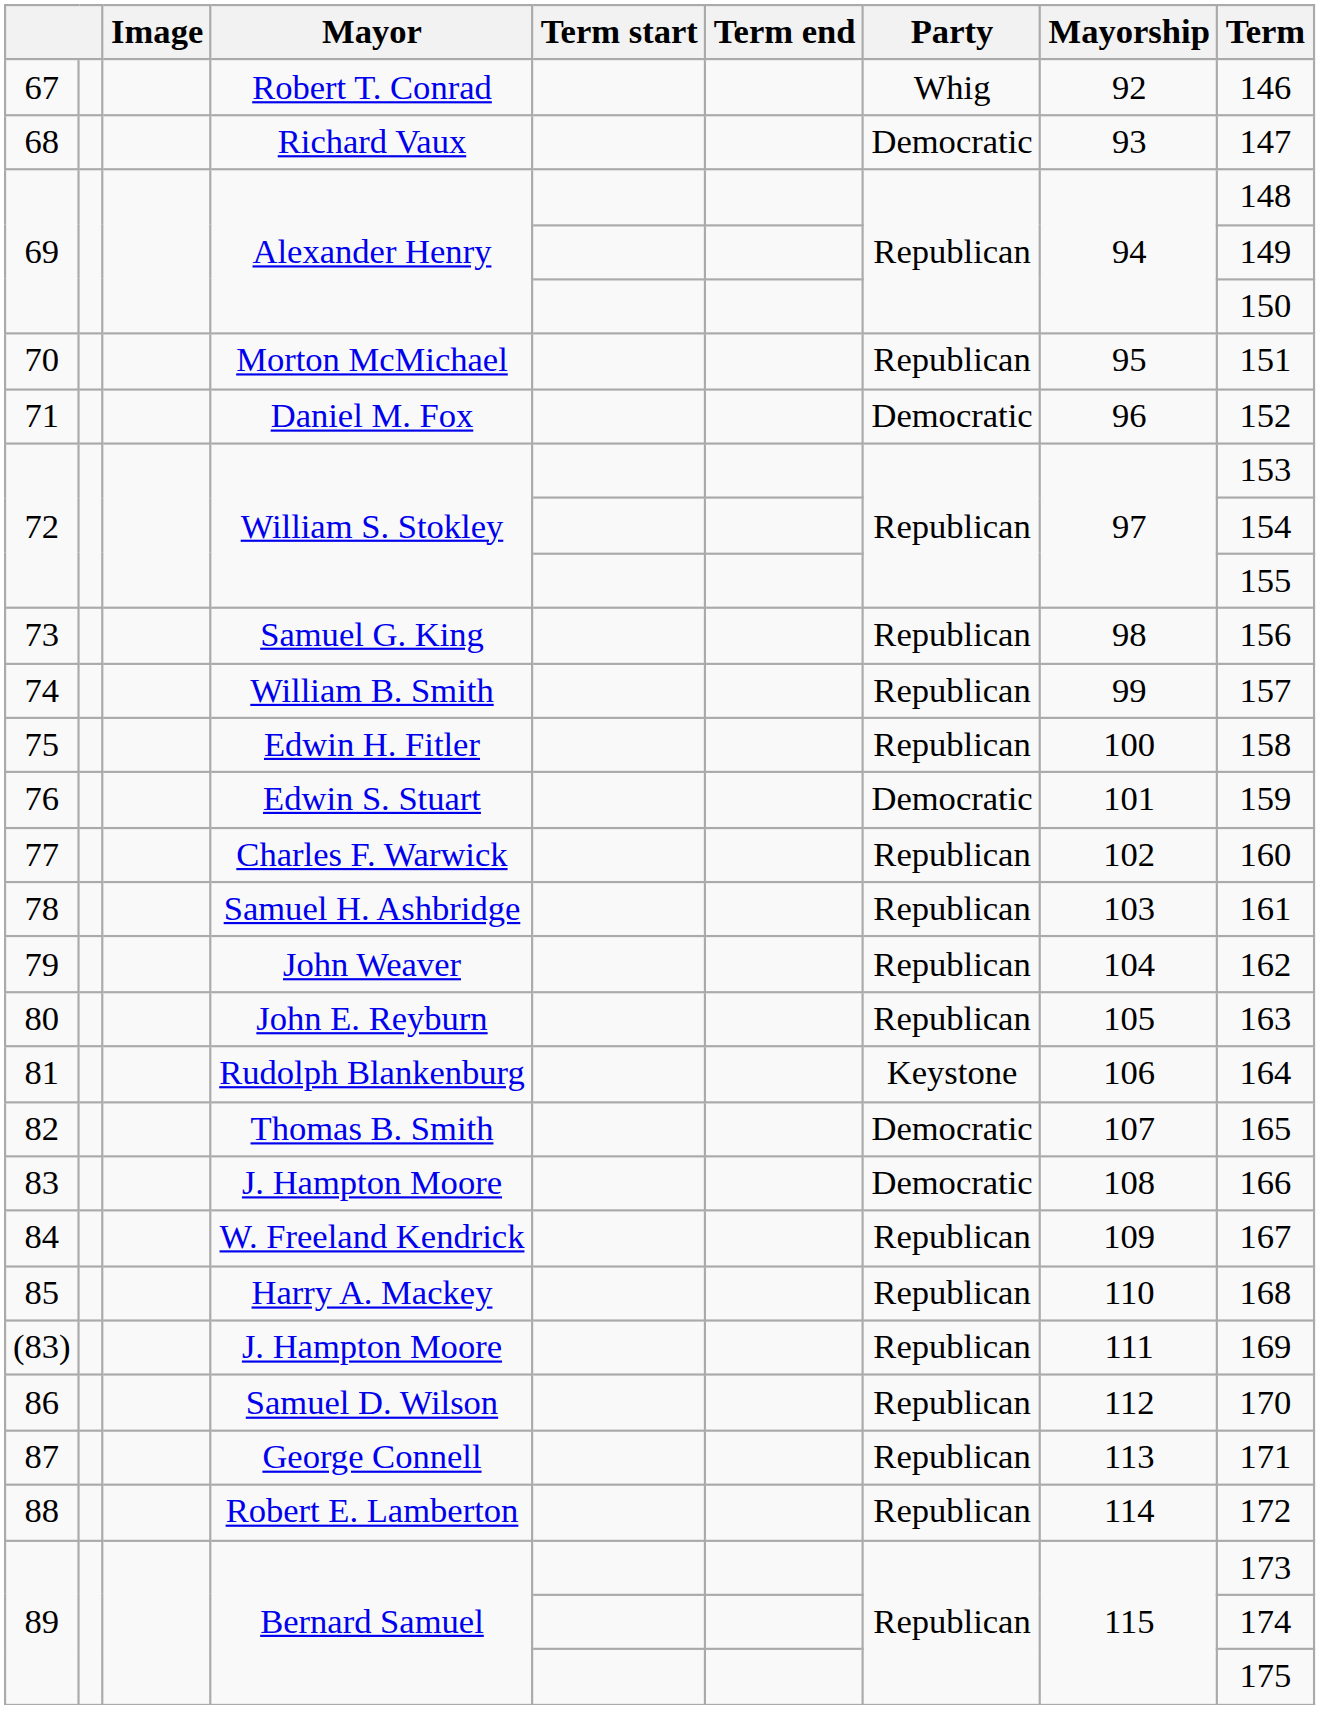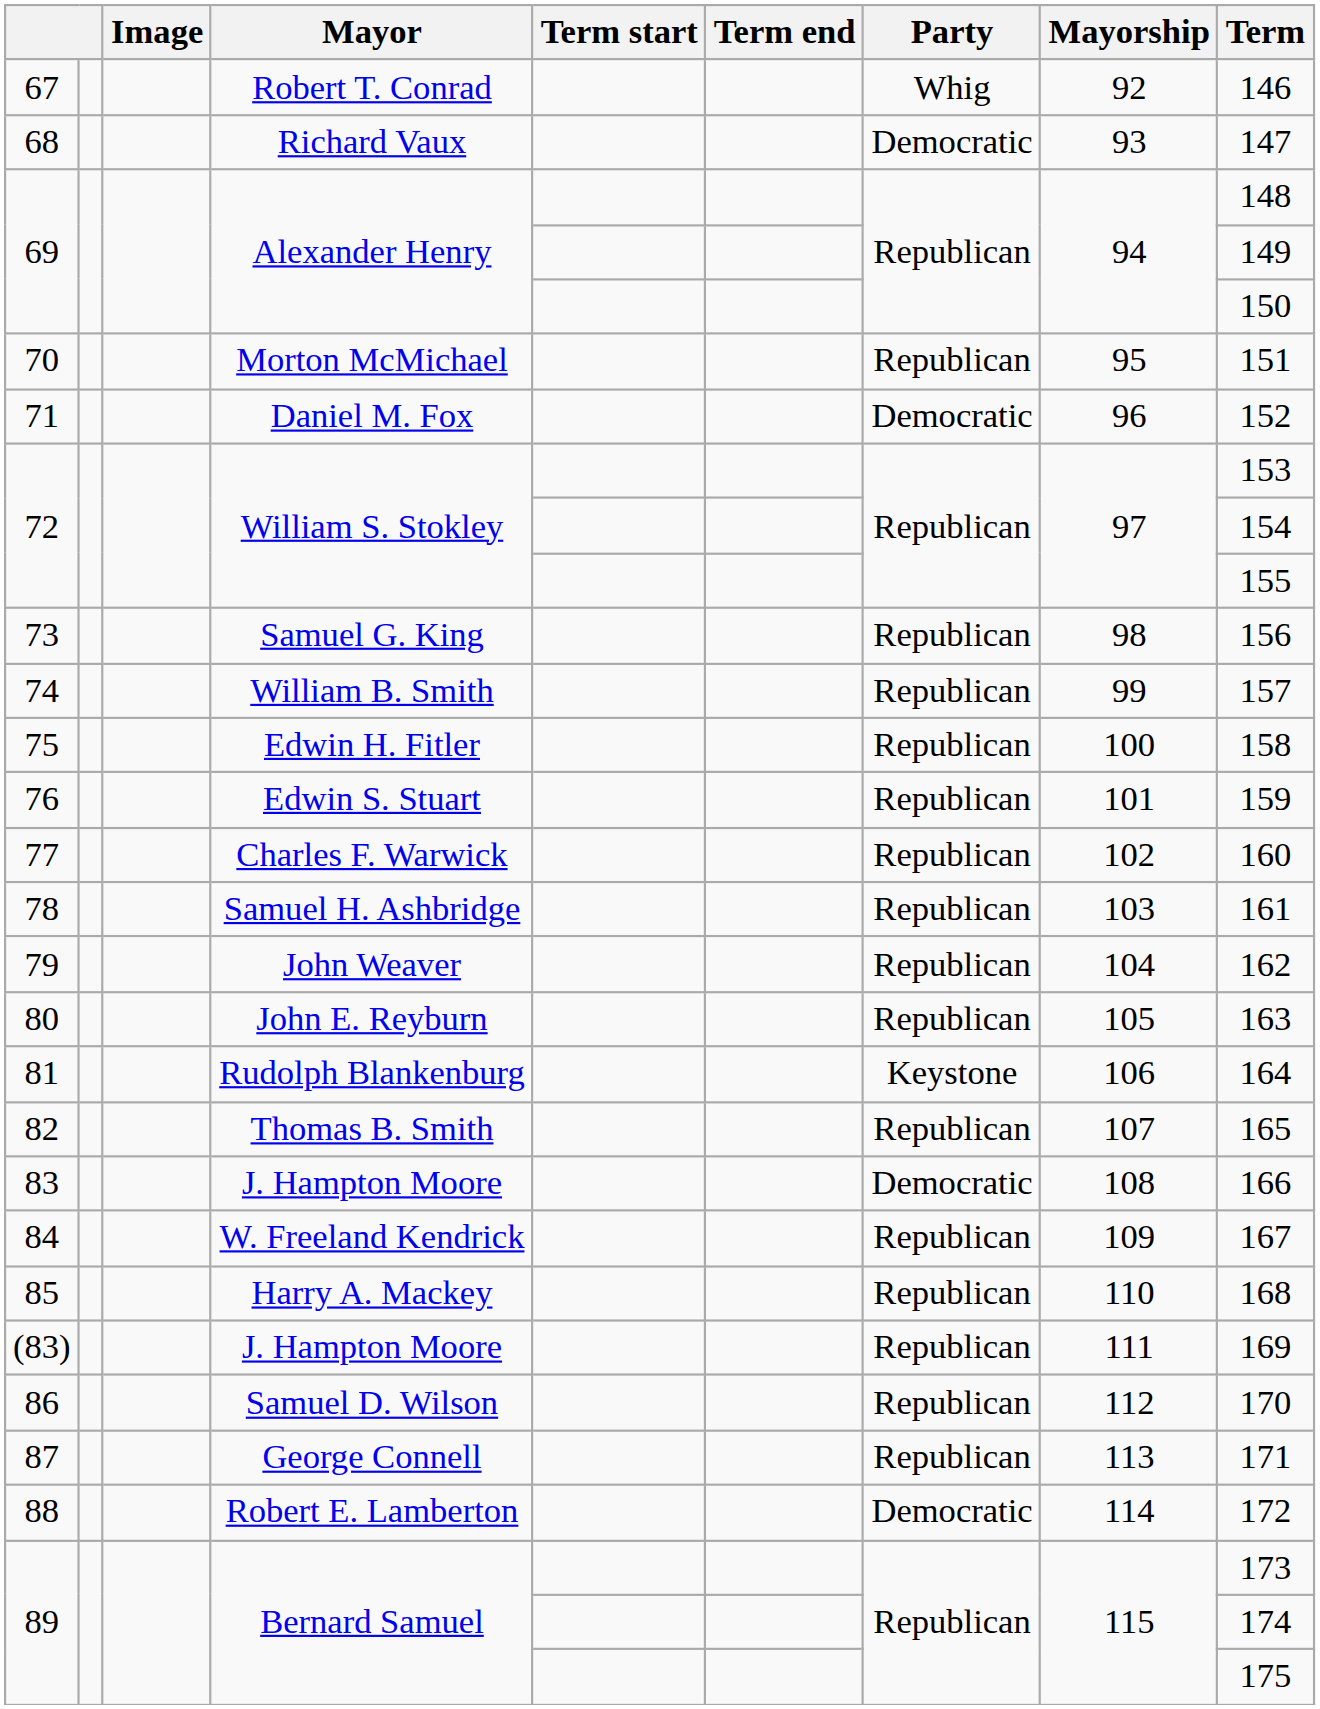(952, 799) Democratic -> (952, 799) Republican
(952, 1128) Democratic -> (952, 1128) Republican
(952, 1511) Republican -> (952, 1511) Democratic
